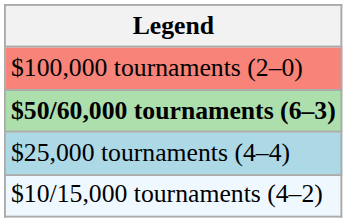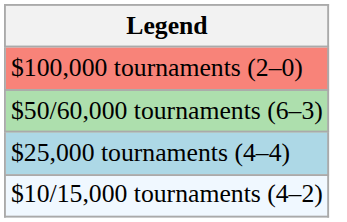(173, 110) bold -> (167, 110) normal
